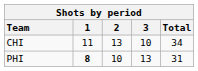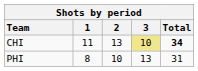(146, 43) no background -> (146, 43) khaki background
(177, 43) normal -> (177, 43) bold
(87, 58) bold -> (87, 58) normal
